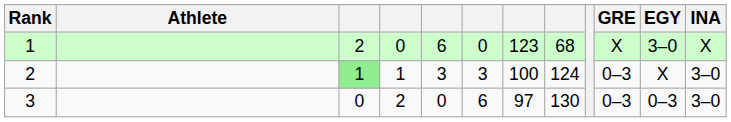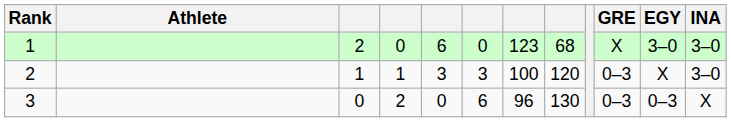(706, 46) X -> (706, 46) 3–0
(359, 74) lightgreen background -> (359, 74) no background
(565, 74) 124 -> (565, 74) 120
(524, 102) 97 -> (524, 102) 96
(706, 102) 3–0 -> (706, 102) X
